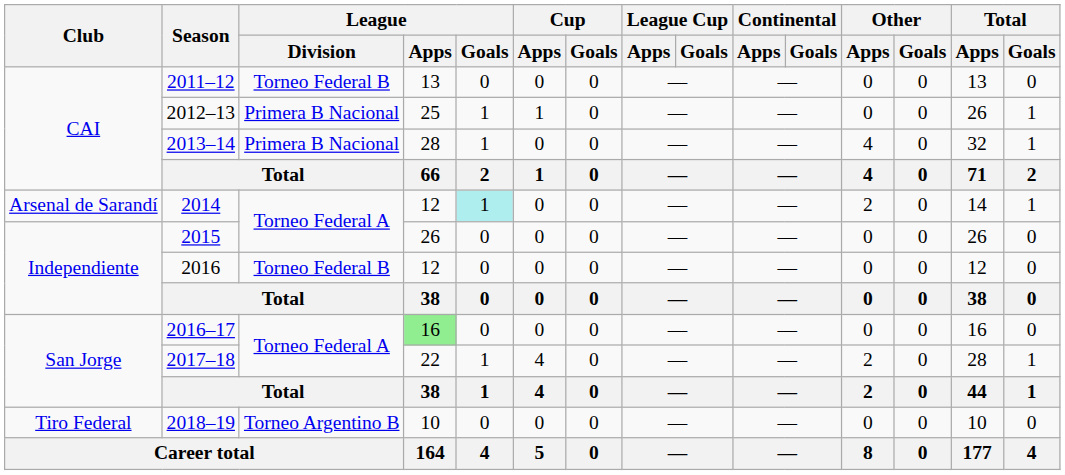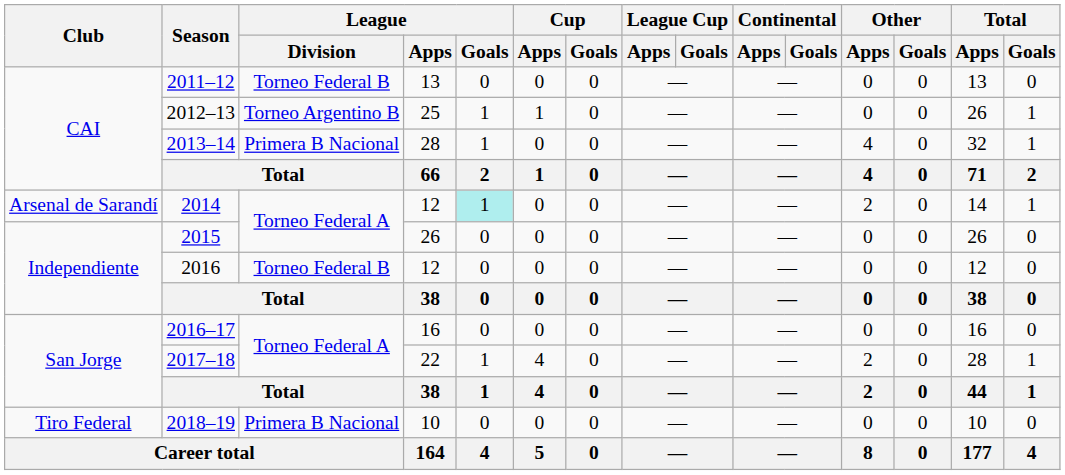(322, 112) Primera B Nacional -> (322, 112) Torneo Argentino B
(430, 329) lightgreen background -> (430, 329) no background
(322, 422) Torneo Argentino B -> (322, 422) Primera B Nacional
